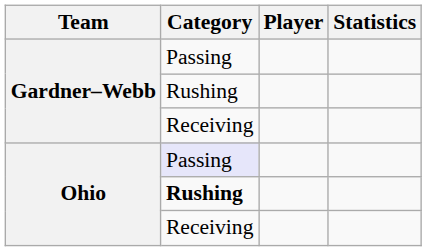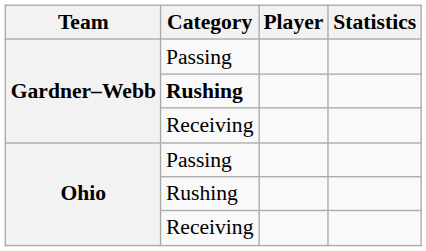(202, 90) normal -> (204, 90) bold
(199, 159) lavender background -> (199, 159) no background
(204, 193) bold -> (202, 193) normal
